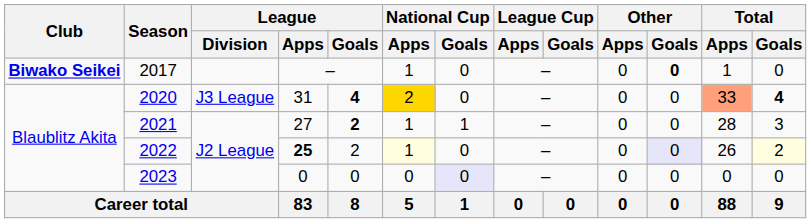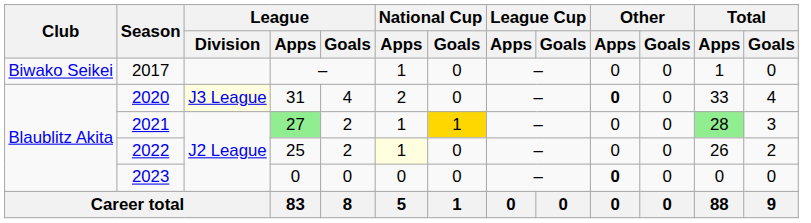(64, 71) bold -> (61, 71) normal
(675, 71) bold -> (667, 71) normal
(235, 97) no background -> (227, 97) lightyellow background
(355, 97) bold -> (348, 97) normal
(409, 97) gold background -> (401, 97) no background
(623, 97) normal -> (615, 97) bold
(727, 97) lightsalmon background -> (719, 97) no background
(779, 97) bold -> (771, 97) normal
(303, 124) no background -> (295, 124) lightgreen background
(355, 124) bold -> (348, 124) normal
(464, 124) no background -> (457, 124) gold background
(727, 124) no background -> (719, 124) lightgreen background
(303, 151) bold -> (295, 151) normal
(675, 151) lavender background -> (667, 151) no background
(779, 151) lightyellow background -> (771, 151) no background
(464, 177) lavender background -> (457, 177) no background
(623, 177) normal -> (615, 177) bold
